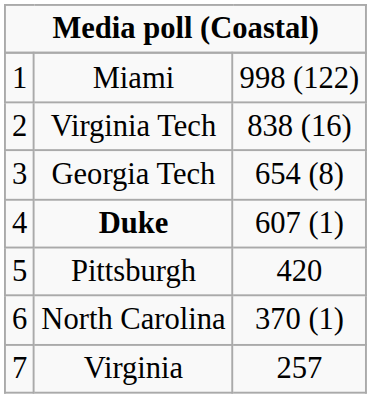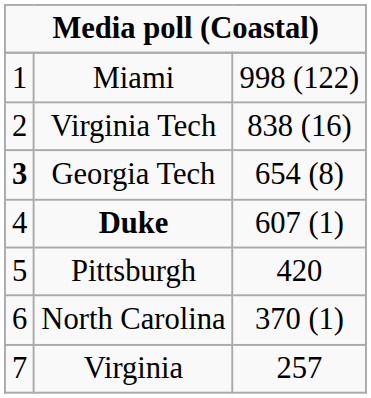(20, 174) normal -> (20, 174) bold
